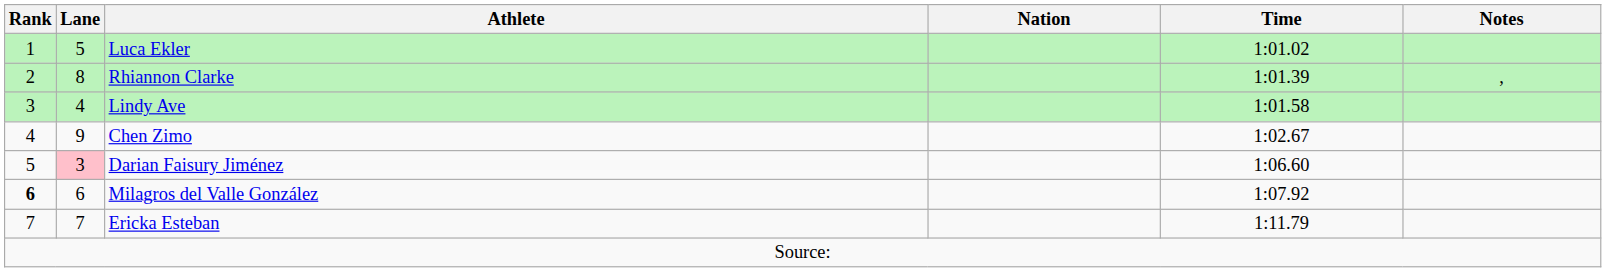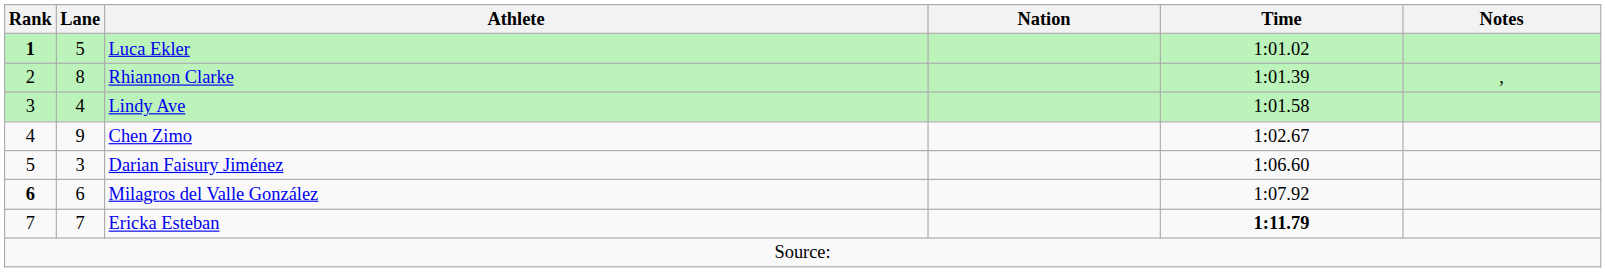(30, 48) normal -> (30, 48) bold
(80, 164) pink background -> (80, 164) no background
(1281, 223) normal -> (1281, 223) bold
